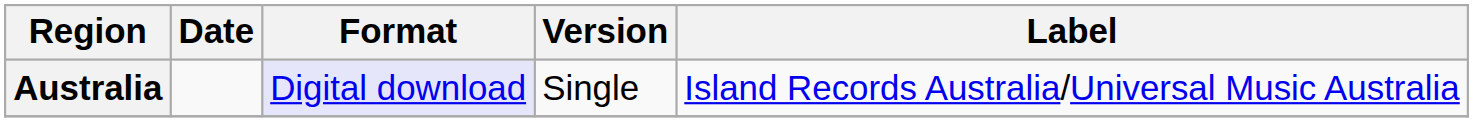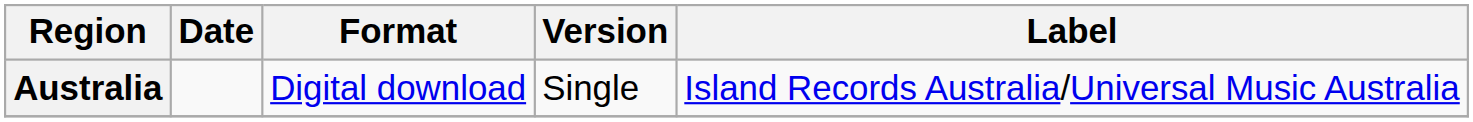(398, 87) lavender background -> (398, 87) no background
